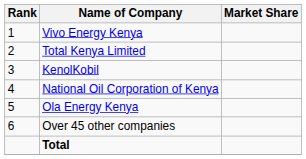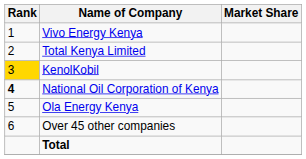(11, 70) no background -> (11, 70) gold background
(11, 88) normal -> (11, 88) bold
